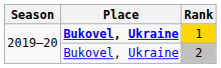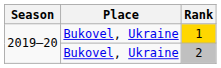(121, 34) bold -> (121, 34) normal
